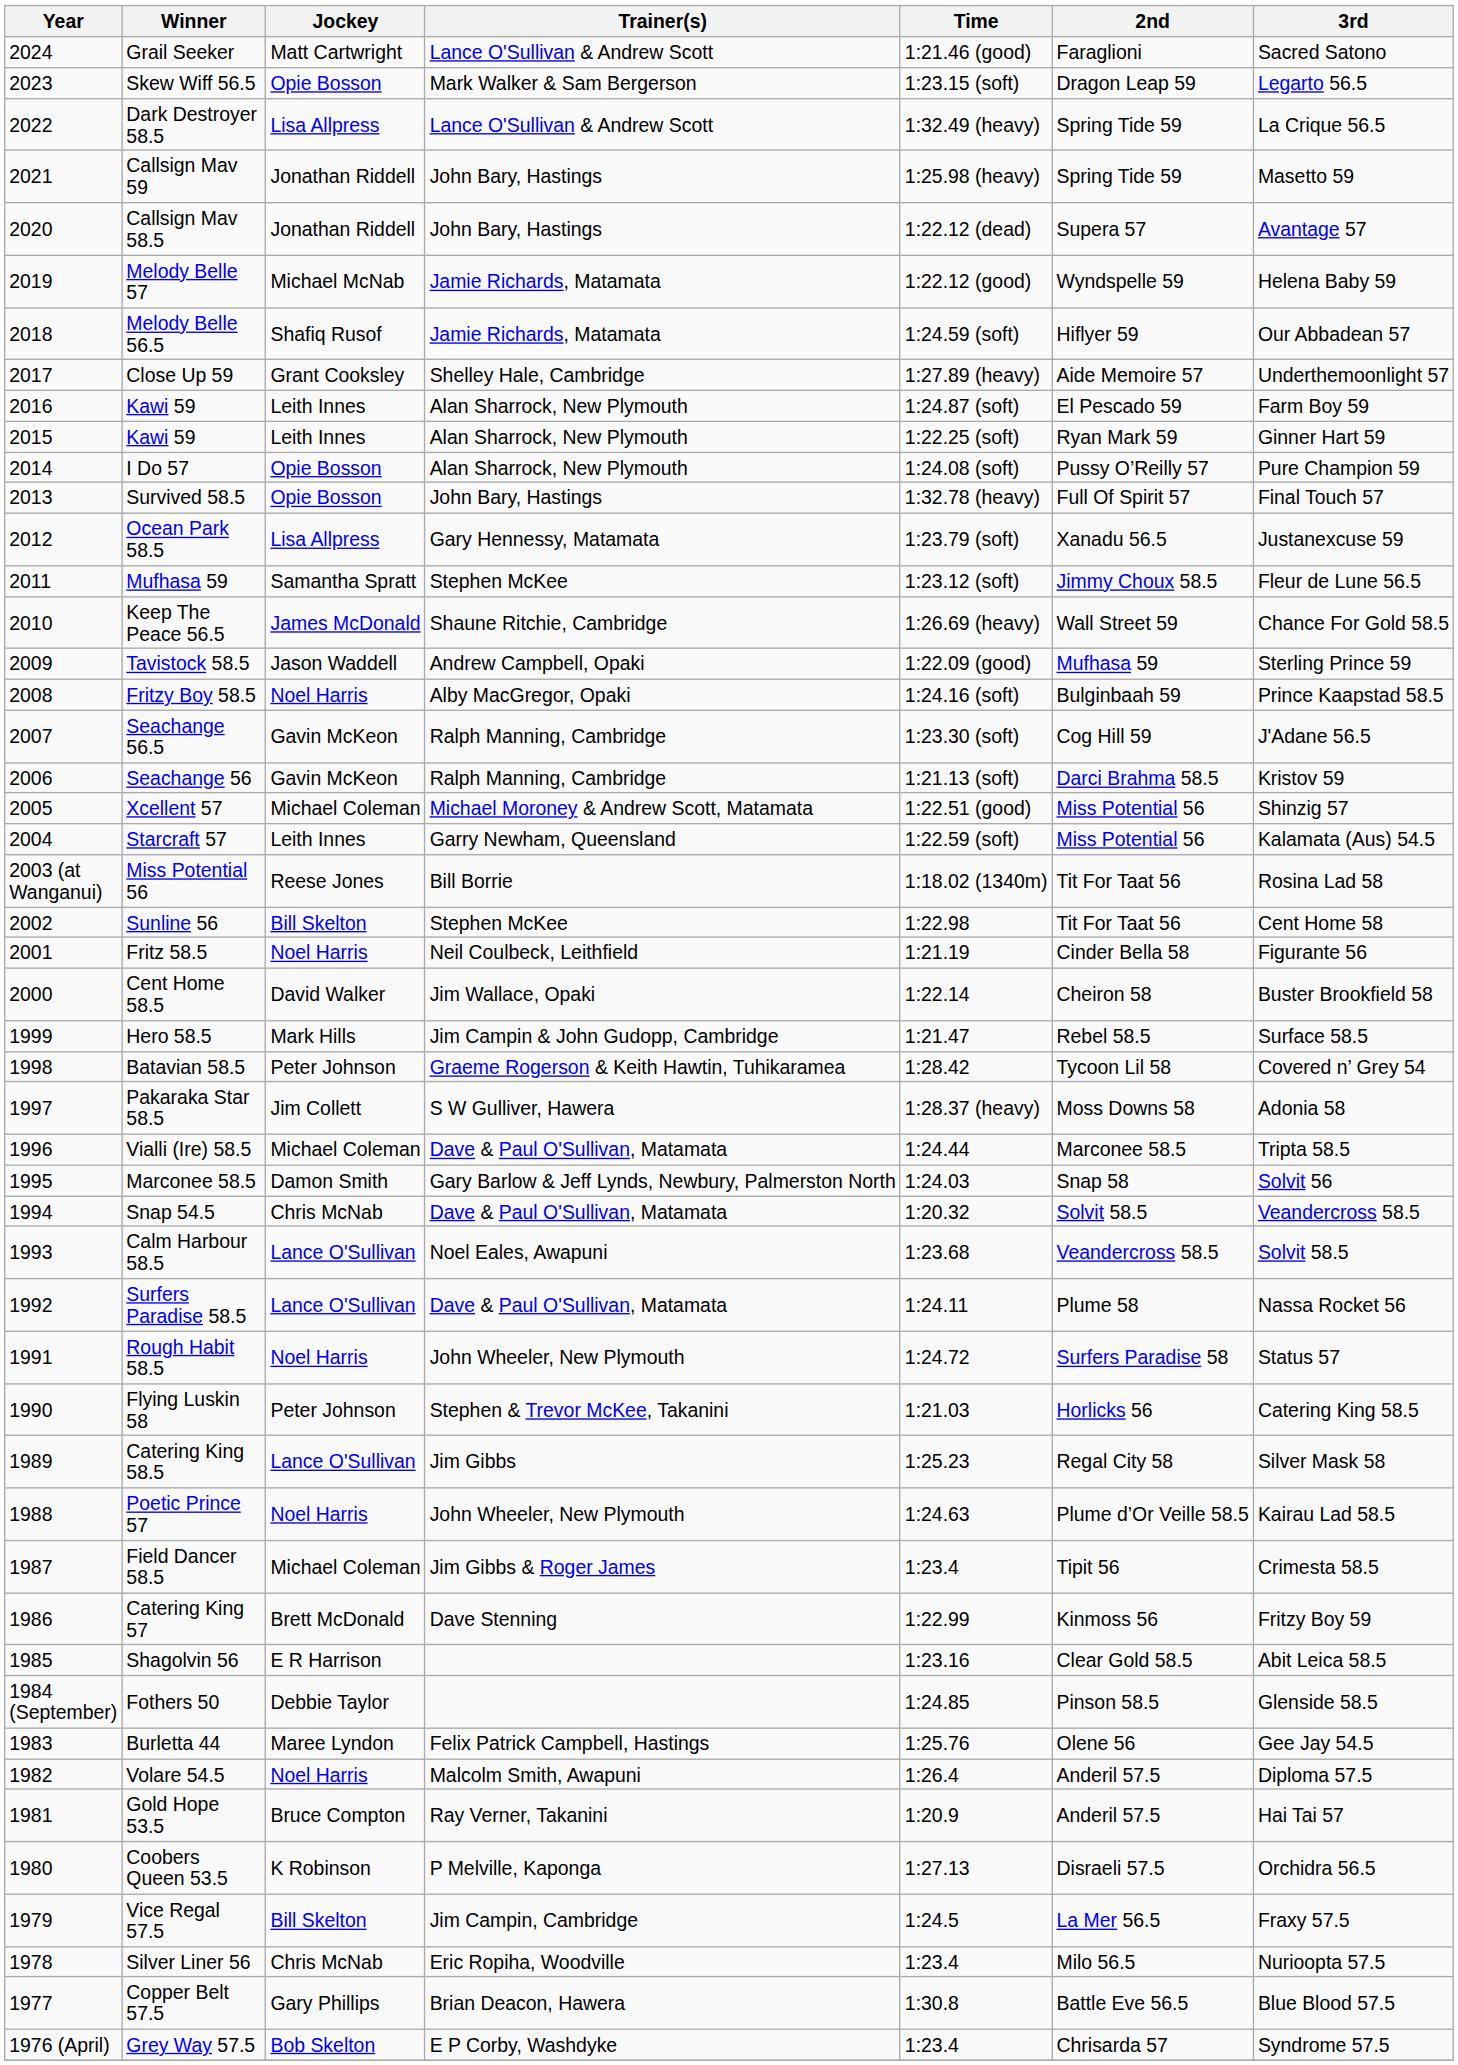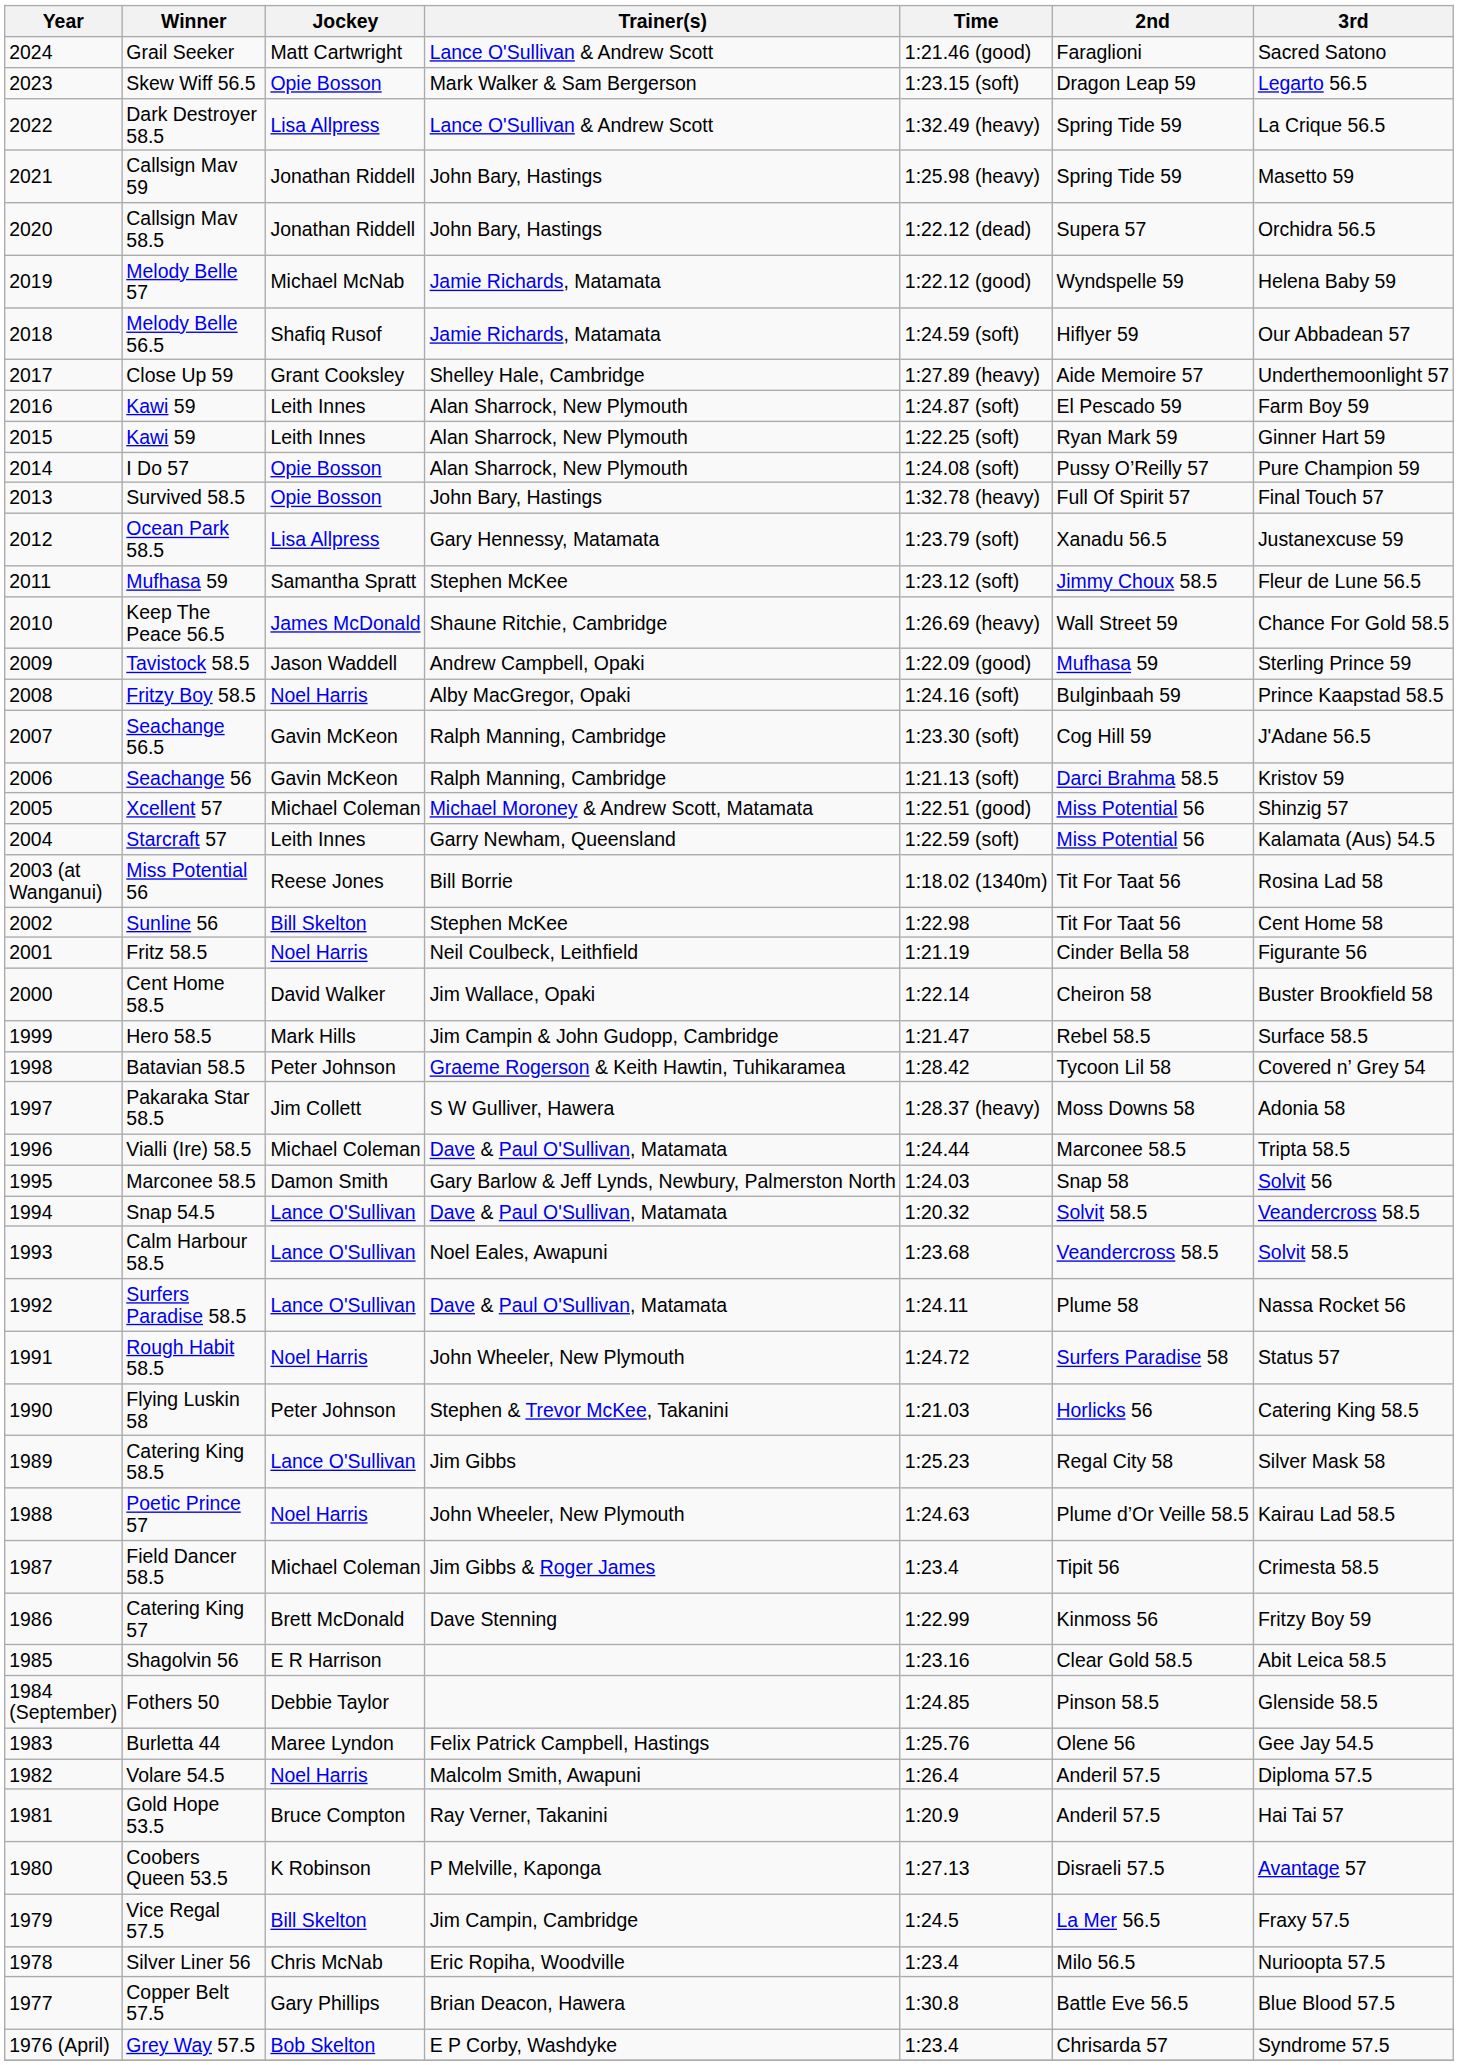(1312, 229) Avantage 57 -> (1317, 229) Orchidra 56.5
(327, 1211) Chris McNab -> (343, 1211) Lance O'Sullivan
(1317, 1868) Orchidra 56.5 -> (1312, 1868) Avantage 57
